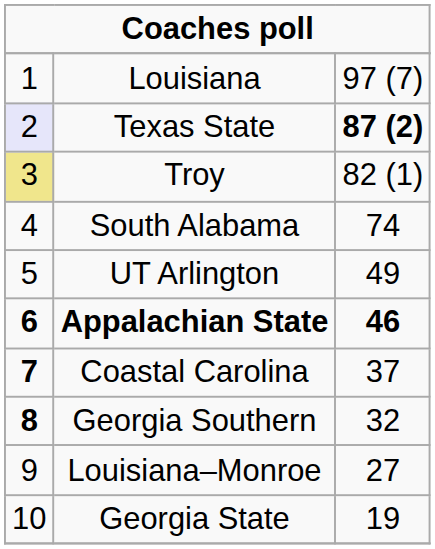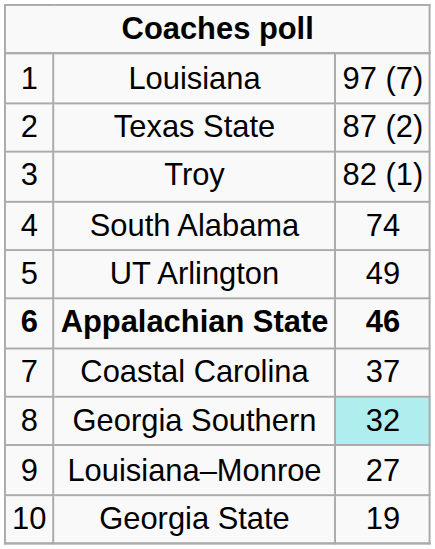(29, 126) lavender background -> (29, 126) no background
(383, 126) bold -> (383, 126) normal
(29, 175) khaki background -> (29, 175) no background
(29, 371) bold -> (29, 371) normal
(29, 420) bold -> (29, 420) normal
(383, 420) no background -> (383, 420) paleturquoise background
